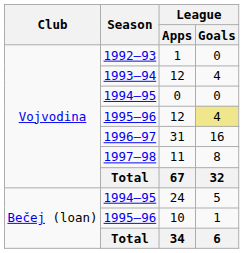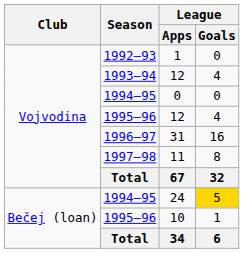(217, 116) khaki background -> (217, 116) no background
(217, 198) no background -> (217, 198) gold background
